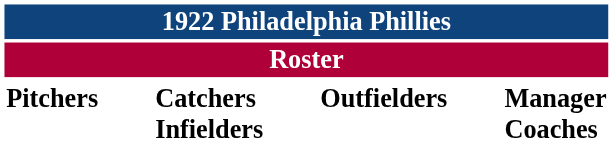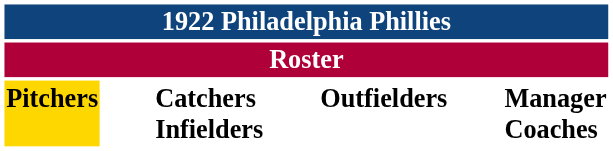(52, 97) no background -> (52, 97) gold background
